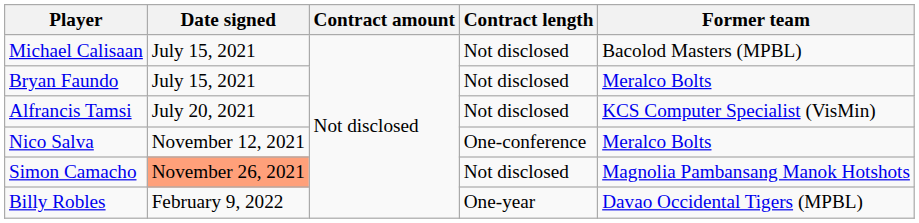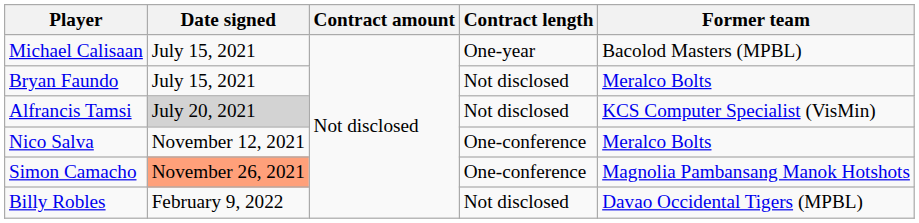(516, 50) Not disclosed -> (499, 50) One-year
(204, 111) no background -> (204, 111) lightgrey background
(516, 171) Not disclosed -> (525, 171) One-conference
(499, 202) One-year -> (516, 202) Not disclosed
